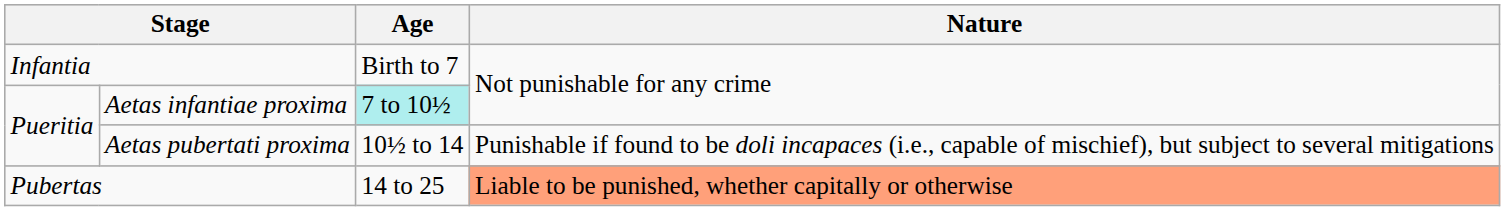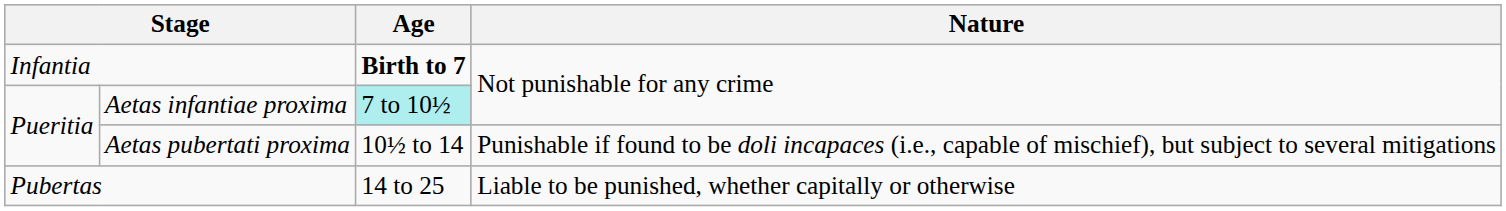(410, 64) normal -> (414, 64) bold
(744, 184) lightsalmon background -> (746, 184) no background
